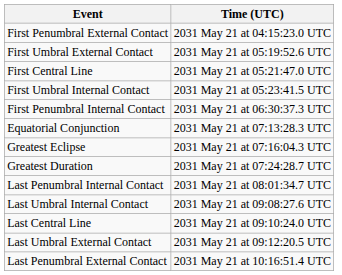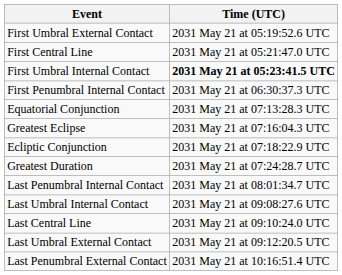- row: (88, 33)
(252, 90) normal -> (254, 71) bold
+ row: (57, 147)
